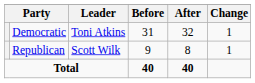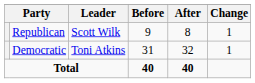rows swapped: (39, 31) <-> (39, 50)
